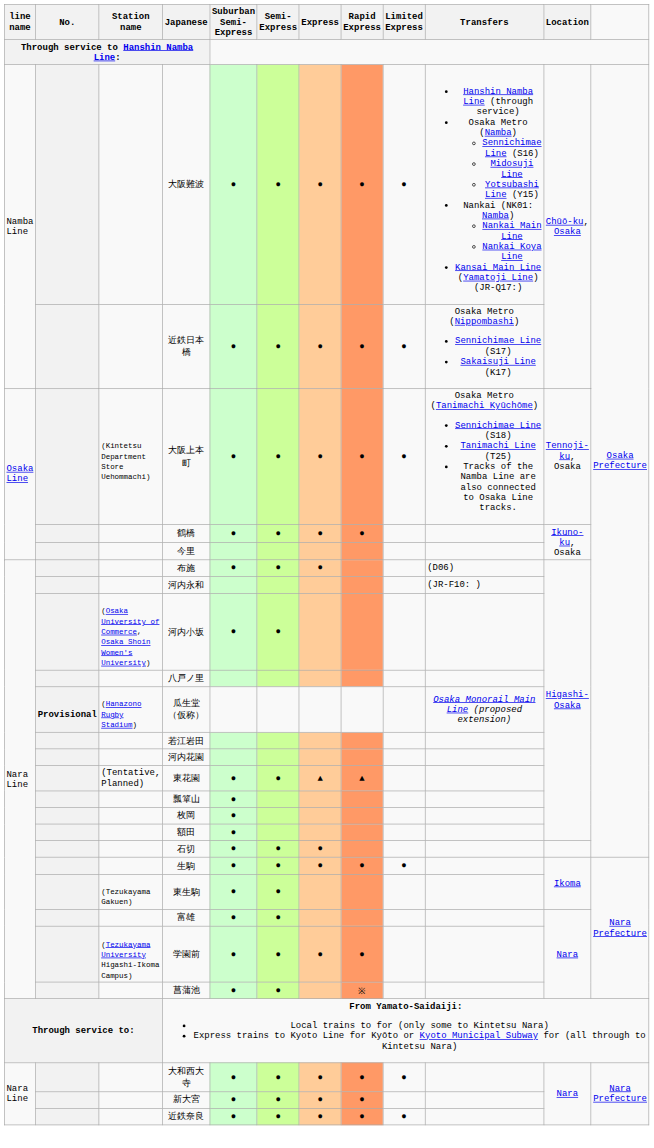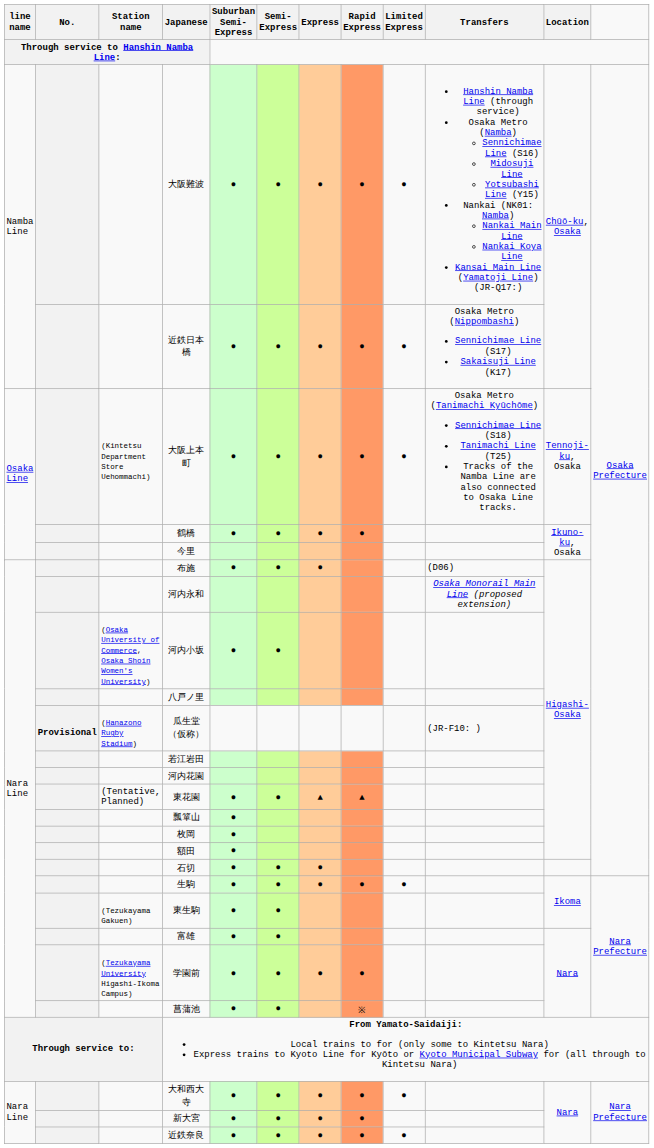(454, 585) (JR-F10: ) -> (484, 594) Osaka Monorail Main Line (proposed extension)
(484, 710) Osaka Monorail Main Line (proposed extension) -> (454, 728) (JR-F10: )
